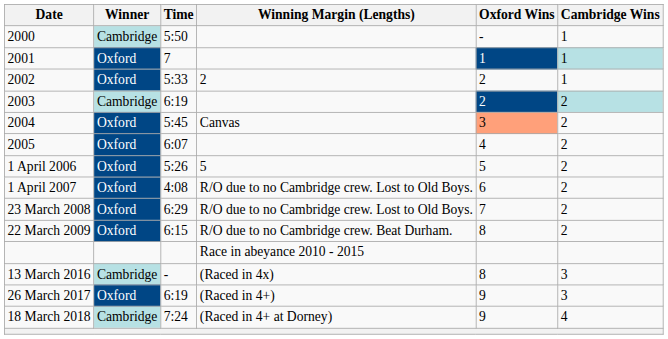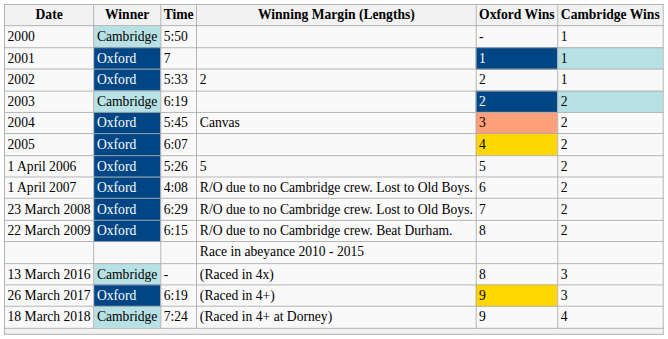(483, 144) no background -> (483, 144) gold background
(483, 295) no background -> (483, 295) gold background
